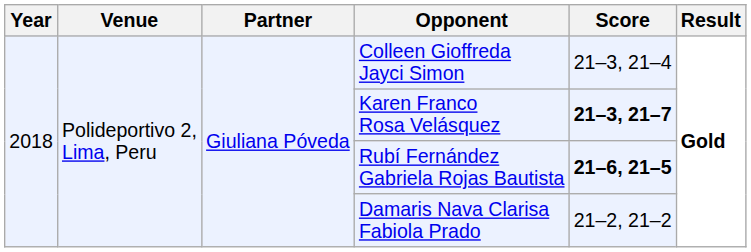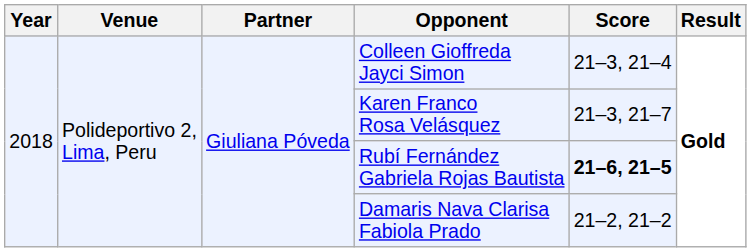(623, 115) bold -> (623, 115) normal
